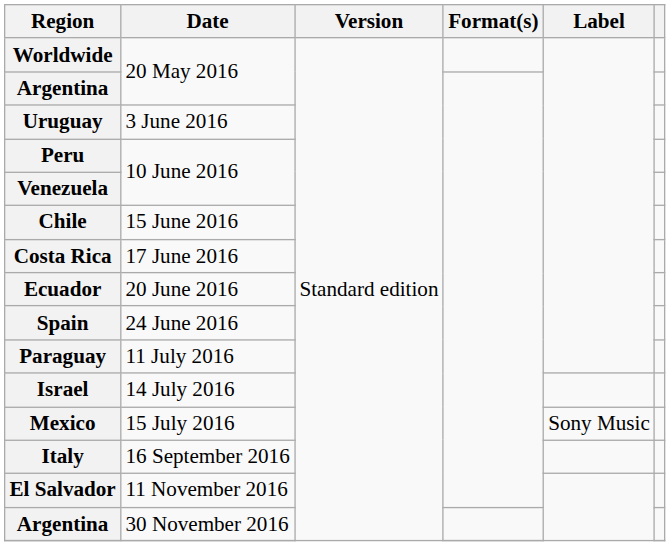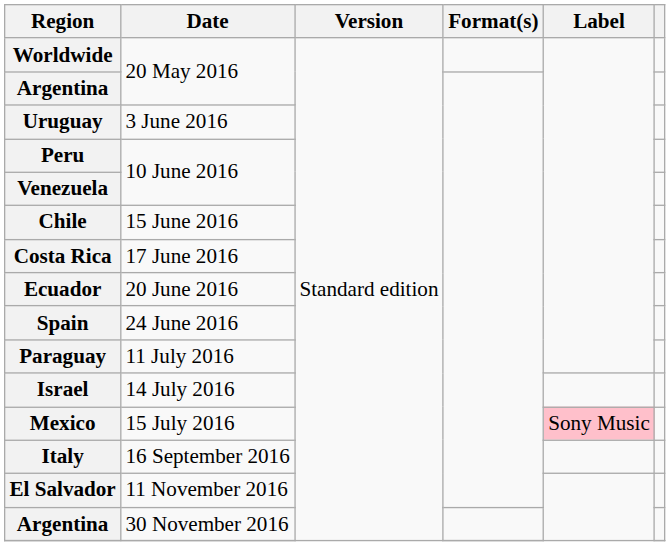(599, 423) no background -> (599, 423) pink background
